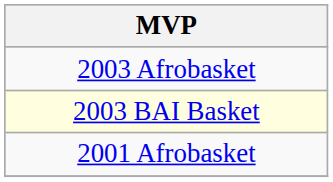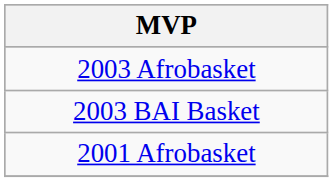(166, 111) lightyellow background -> (166, 111) no background
